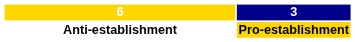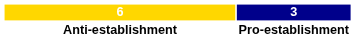(294, 29) gold background -> (294, 29) no background
